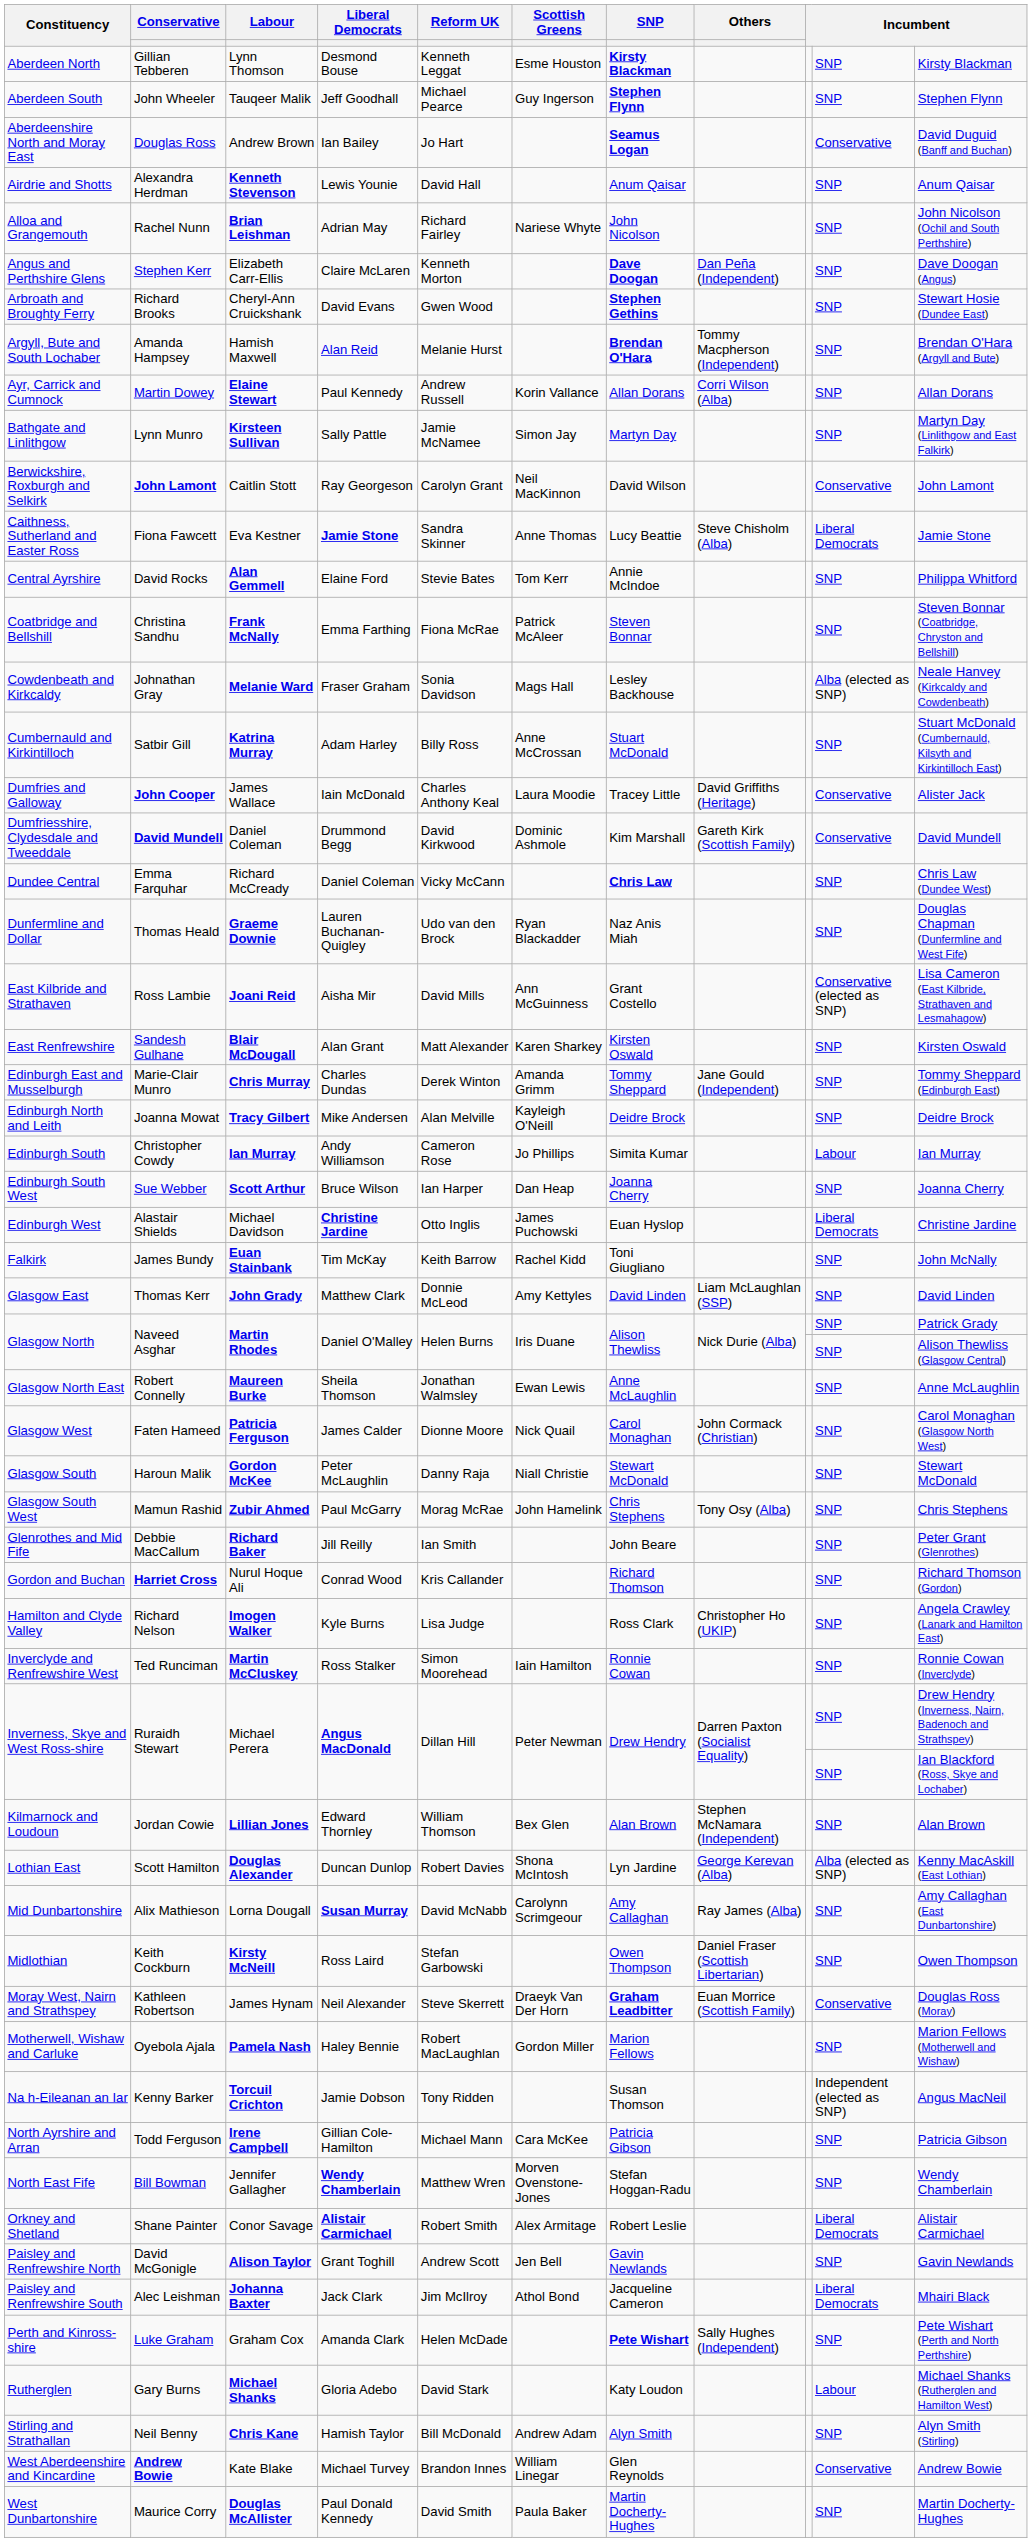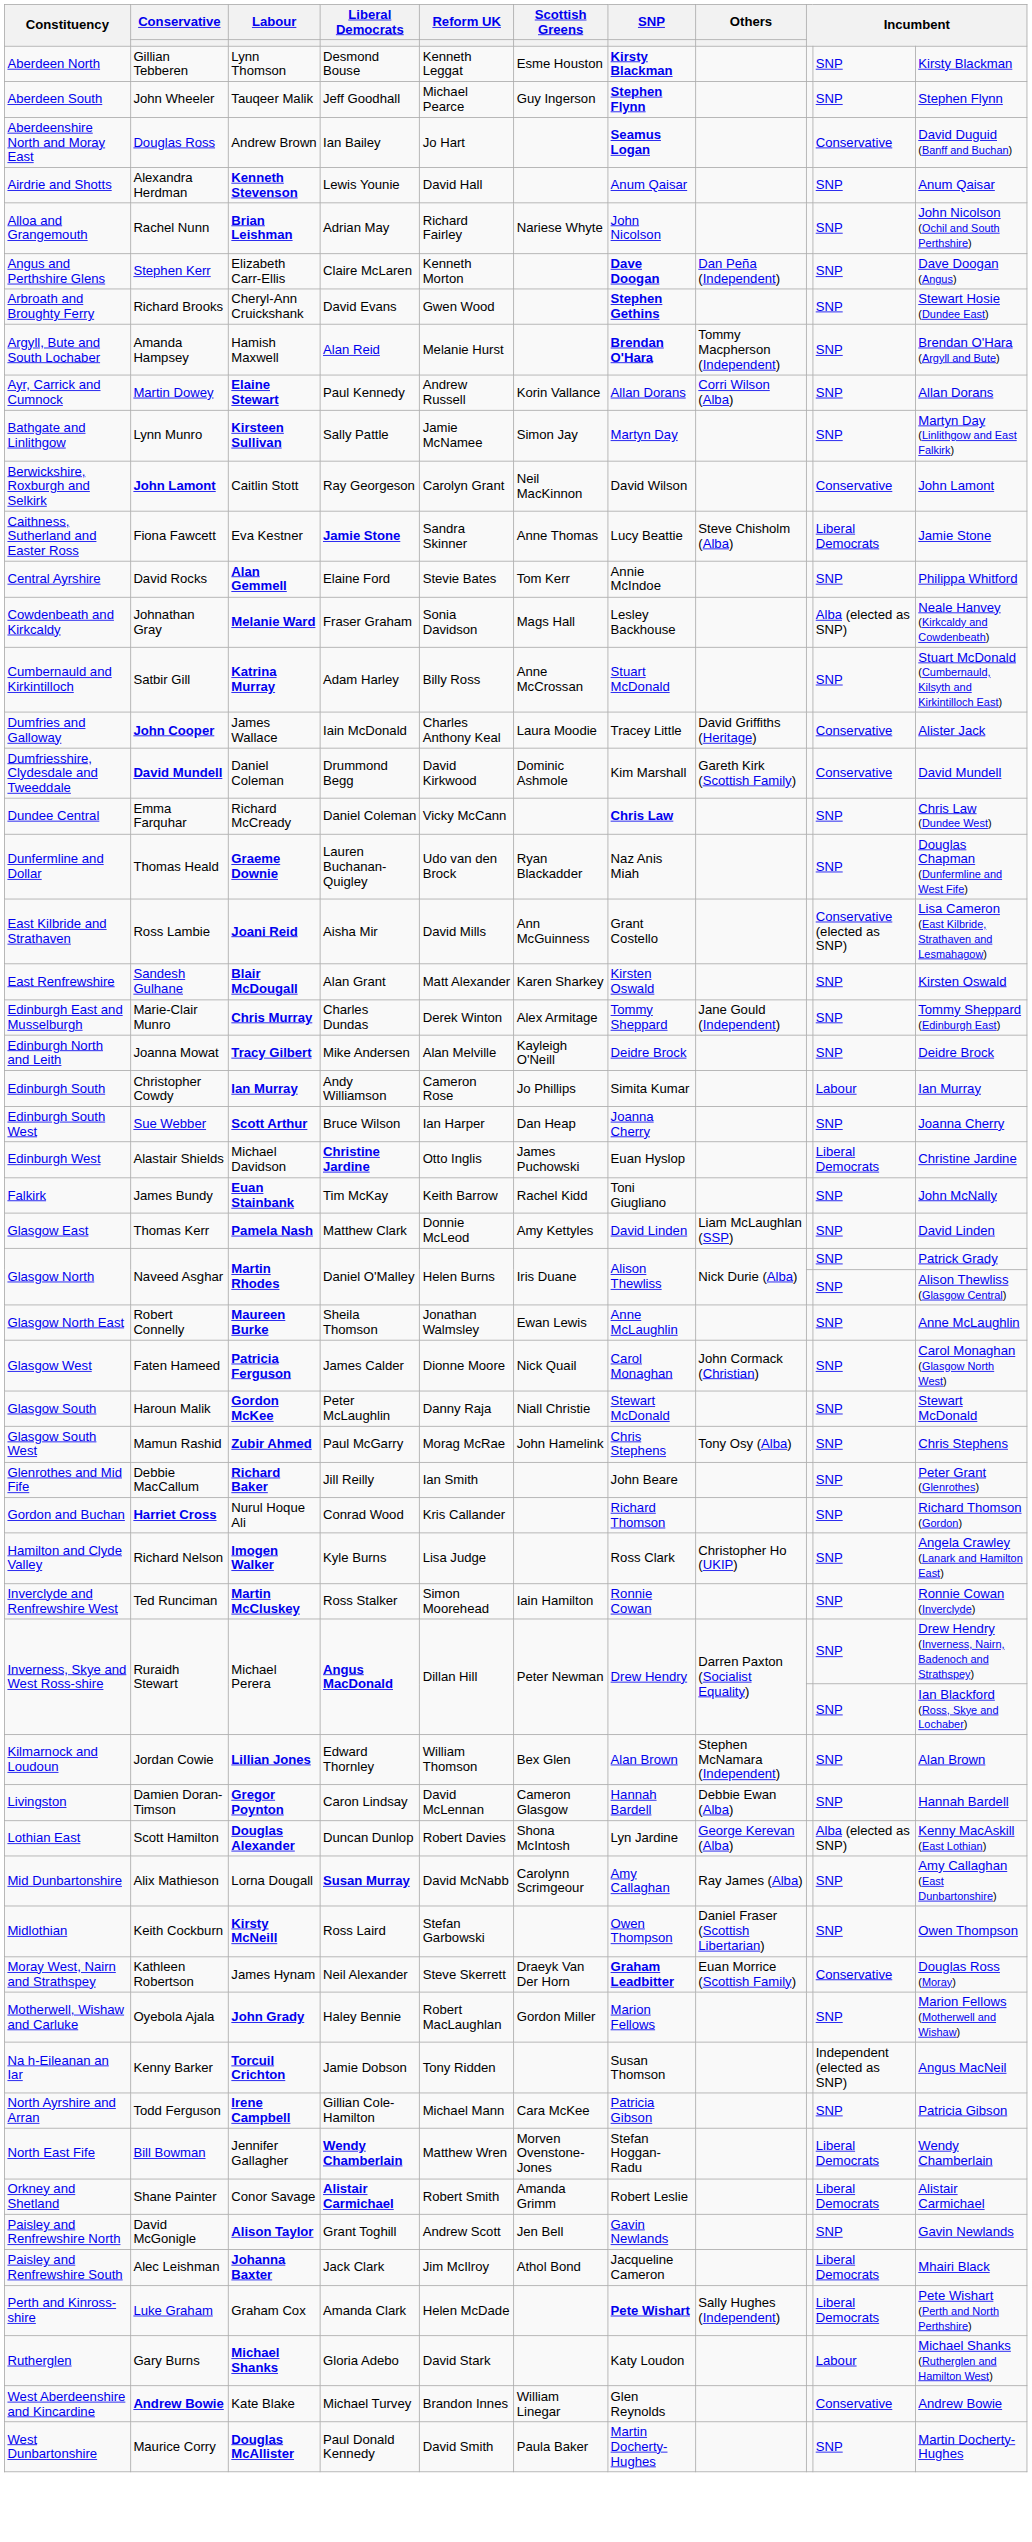- row: (52, 629)
(539, 1082) Amanda Grimm -> (557, 1017) Alex Armitage
(266, 1295) John Grady -> (272, 1230) Pamela Nash
+ row: (37, 1802)
(270, 2046) Pamela Nash -> (268, 2017) John Grady
(828, 2183) SNP -> (847, 2153) Liberal Democrats
(556, 2226) Alex Armitage -> (541, 2196) Amanda Grimm
(828, 2340) SNP -> (847, 2310) Liberal Democrats
- row: (40, 2433)
